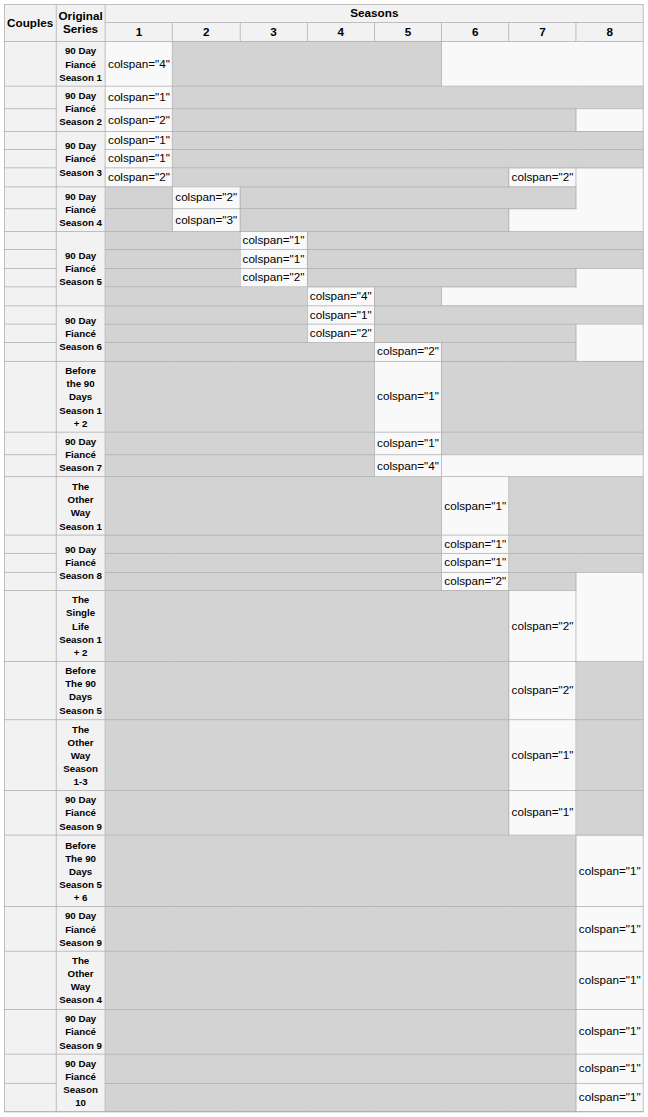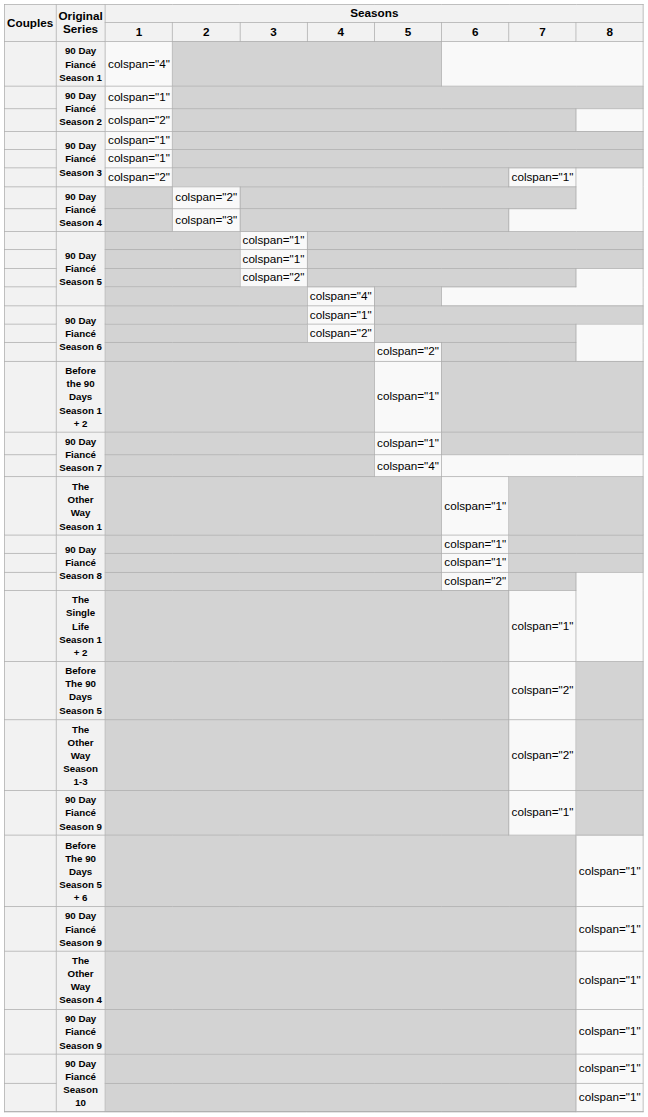(542, 177) colspan="2" -> (542, 177) colspan="1"
(542, 626) colspan="2" -> (542, 626) colspan="1"
(542, 755) colspan="1" -> (542, 755) colspan="2"
